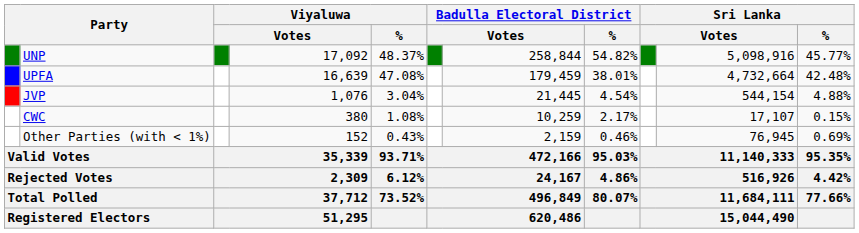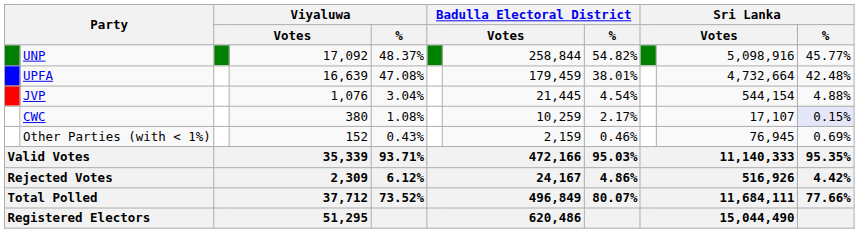(832, 116) no background -> (832, 116) lavender background
